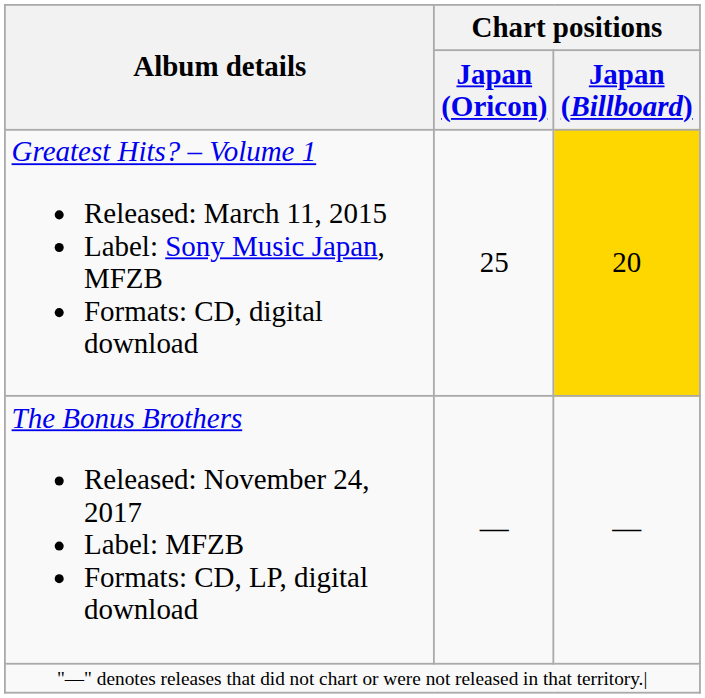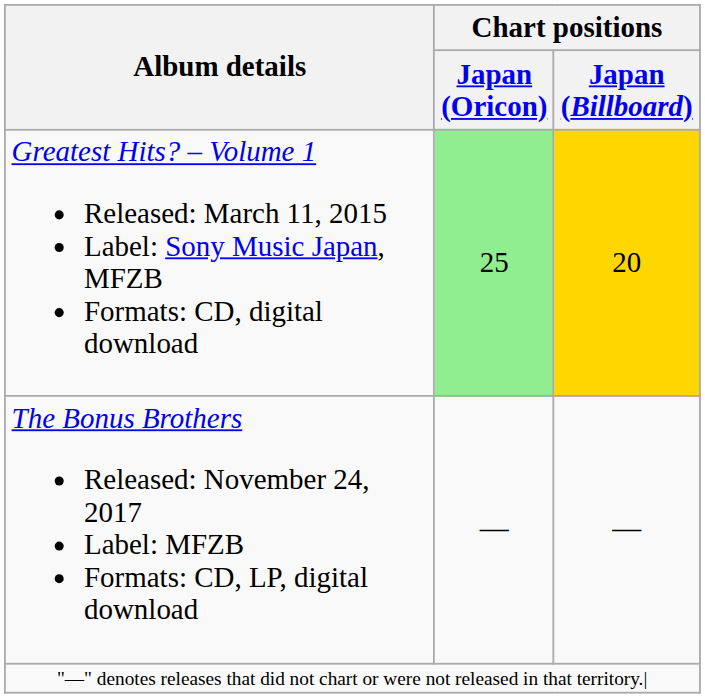(494, 262) no background -> (494, 262) lightgreen background
